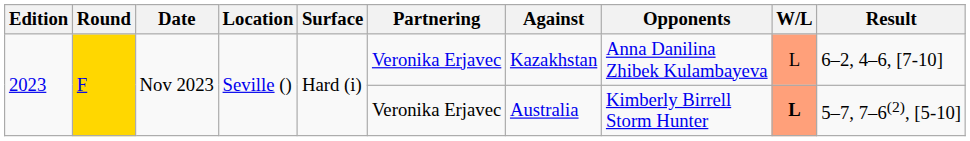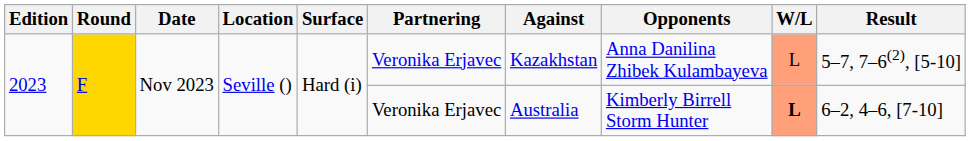(882, 59) 6–2, 4–6, [7-10] -> (891, 59) 5–7, 7–6(2), [5-10]
(891, 110) 5–7, 7–6(2), [5-10] -> (882, 110) 6–2, 4–6, [7-10]
